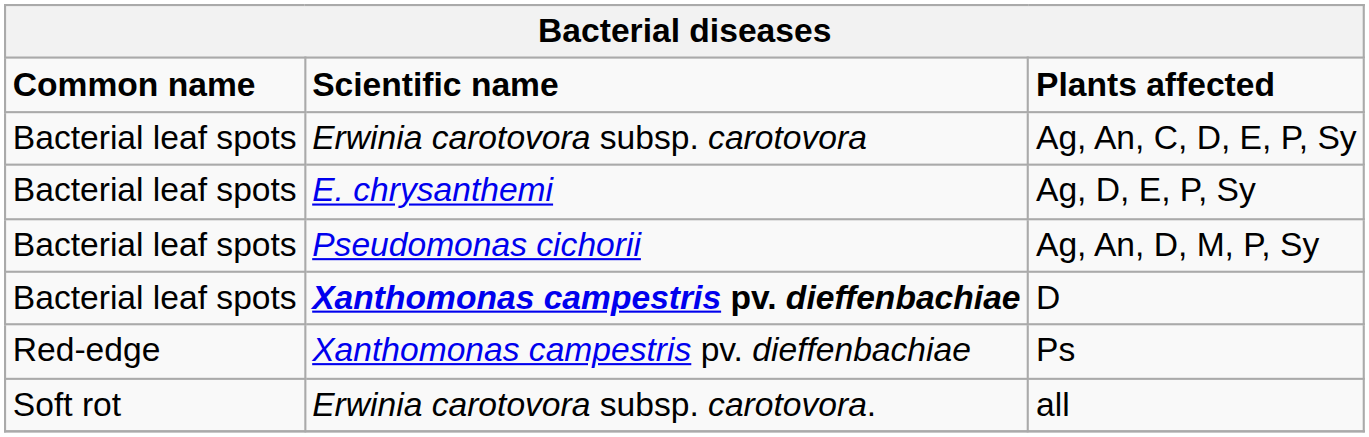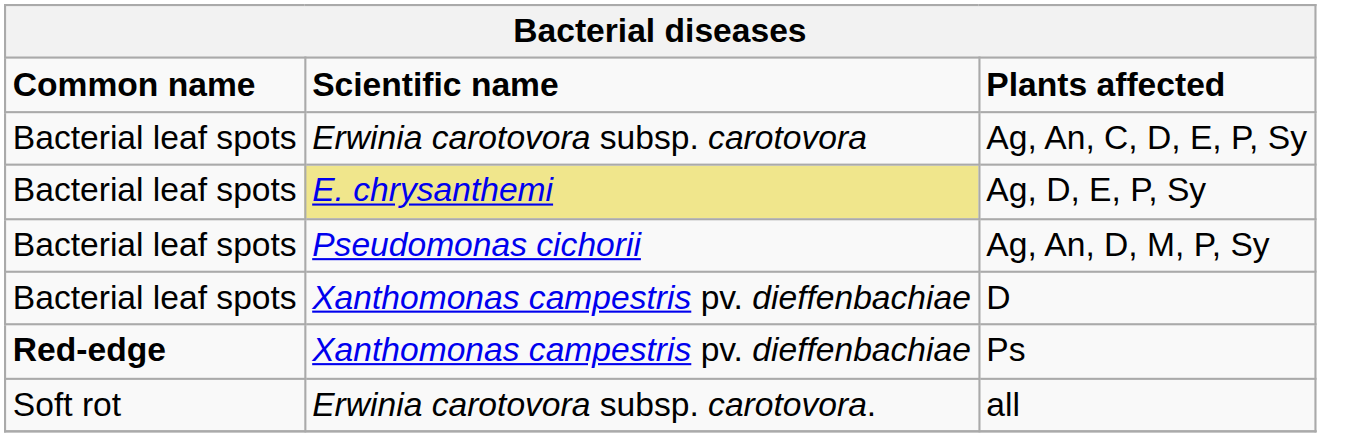(433, 191) no background -> (433, 191) khaki background
(666, 297) bold -> (642, 297) normal
(87, 350) normal -> (89, 350) bold
